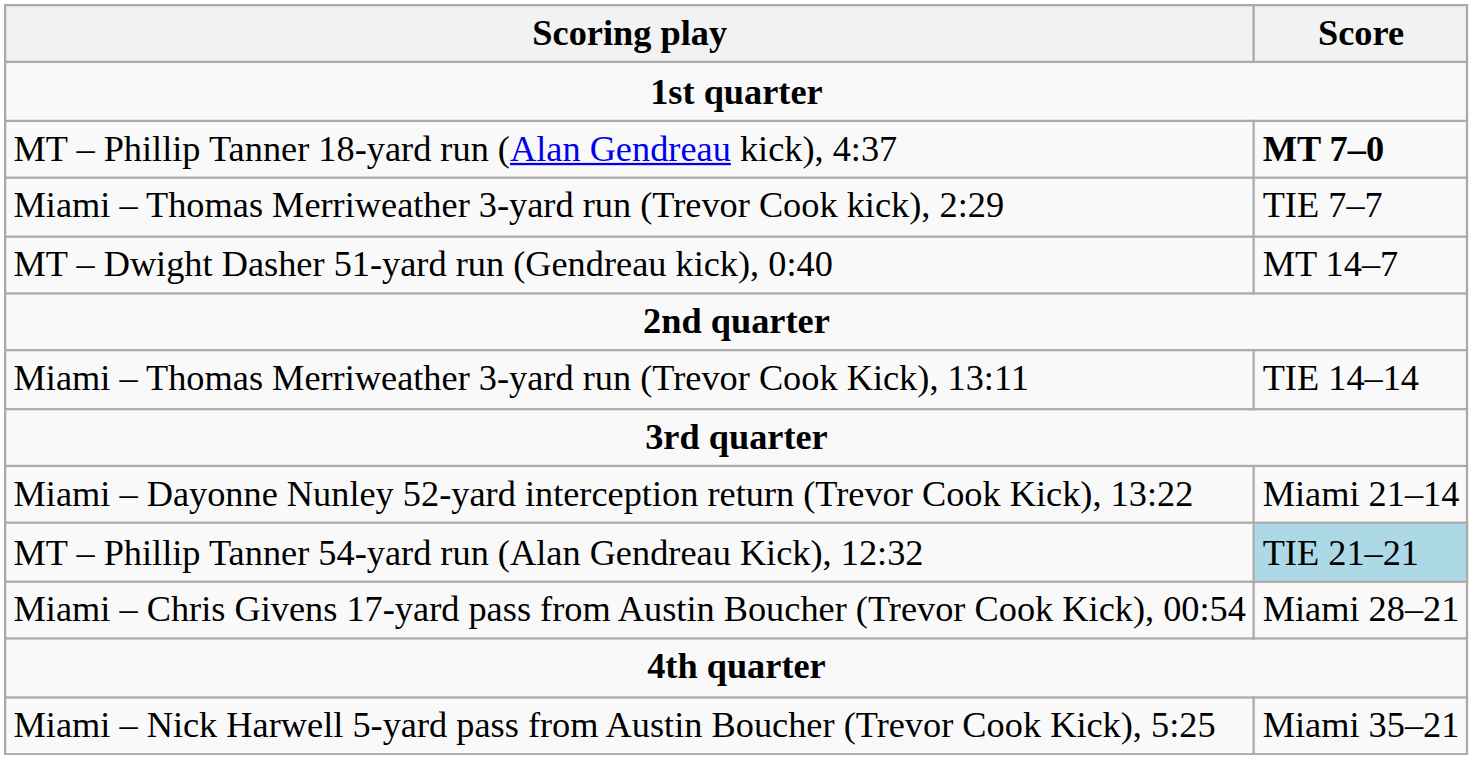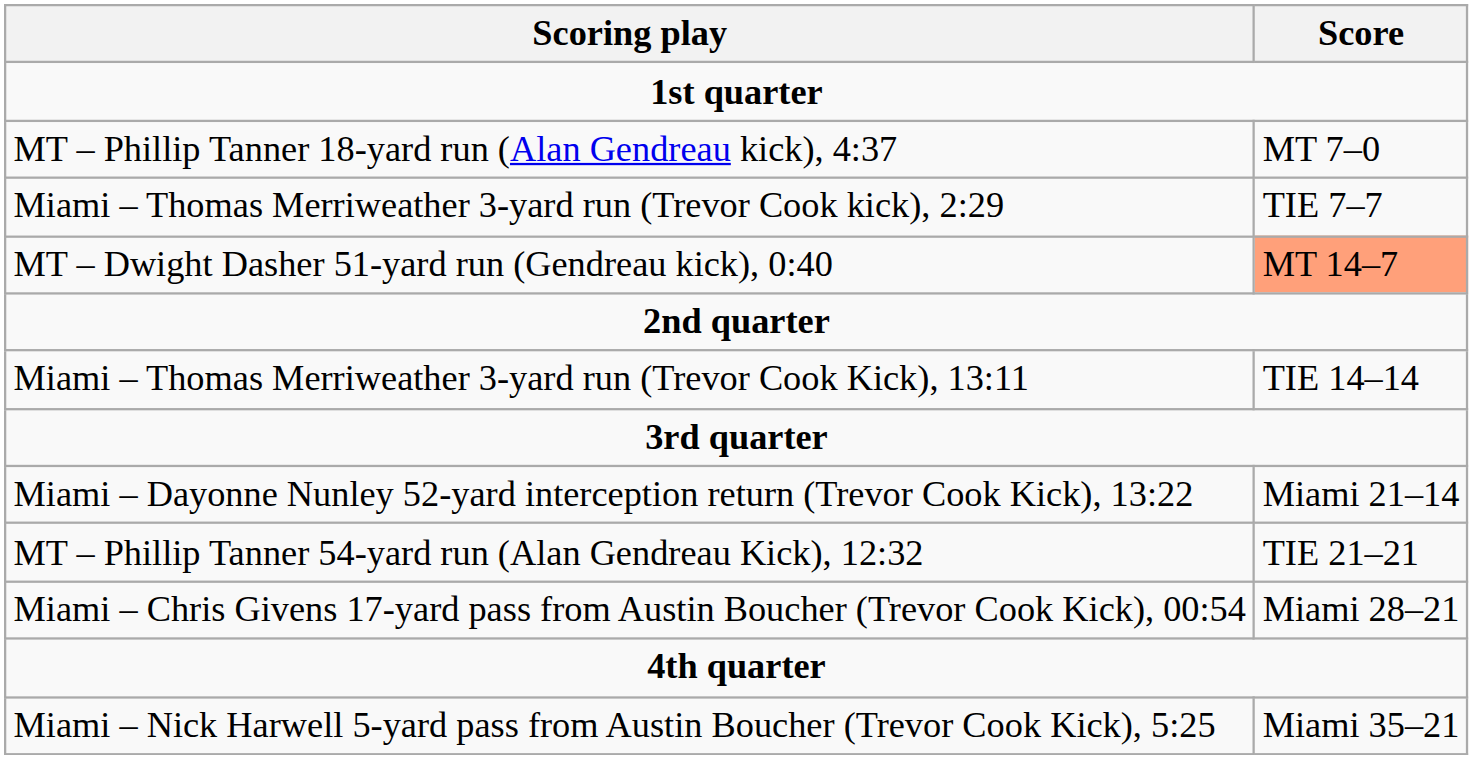(1323, 148) bold -> (1321, 148) normal
(1330, 263) no background -> (1330, 263) lightsalmon background
(1341, 551) lightblue background -> (1341, 551) no background
